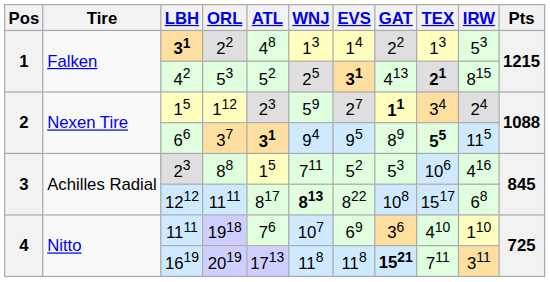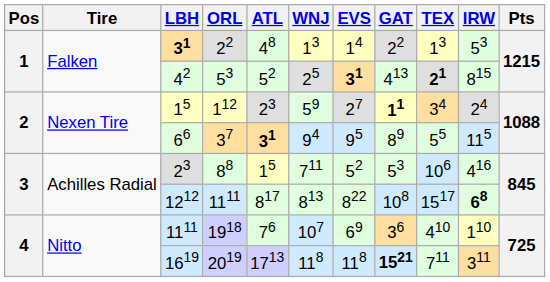(438, 138) bold -> (438, 138) normal
(311, 199) bold -> (311, 199) normal
(479, 199) normal -> (479, 199) bold
